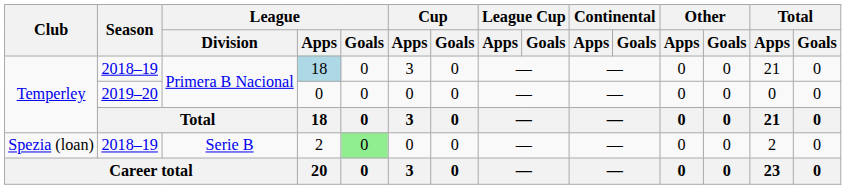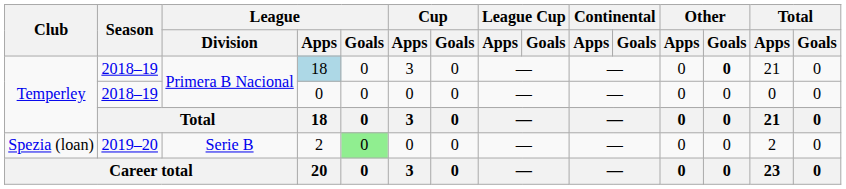(727, 68) normal -> (727, 68) bold
(130, 94) 2019–20 -> (130, 94) 2018–19
(130, 145) 2018–19 -> (130, 145) 2019–20
